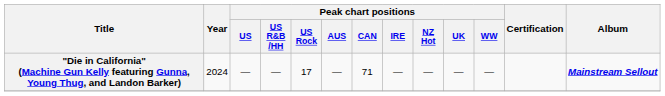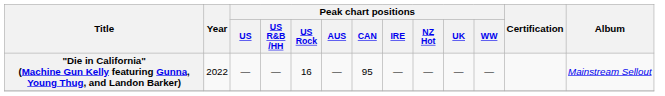(217, 72) 2024 -> (217, 72) 2022
(306, 72) 17 -> (306, 72) 16
(367, 72) 71 -> (367, 72) 95
(613, 72) bold -> (610, 72) normal
